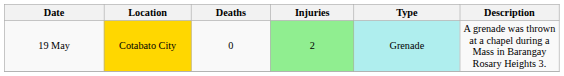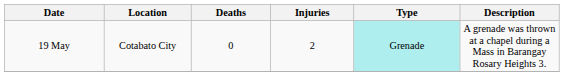(148, 46) gold background -> (148, 46) no background
(312, 46) lightgreen background -> (312, 46) no background
